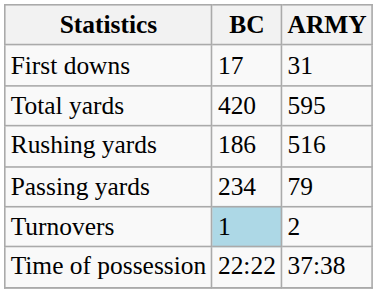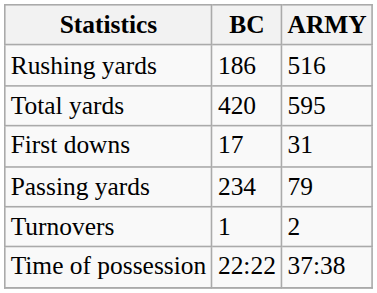rows swapped: (70, 65) <-> (84, 145)
(224, 226) lightblue background -> (224, 226) no background
